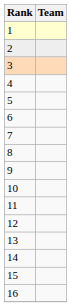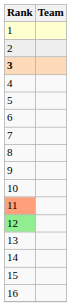(10, 65) normal -> (10, 65) bold
(12, 205) no background -> (12, 205) lightsalmon background
(12, 223) no background -> (12, 223) lightgreen background
